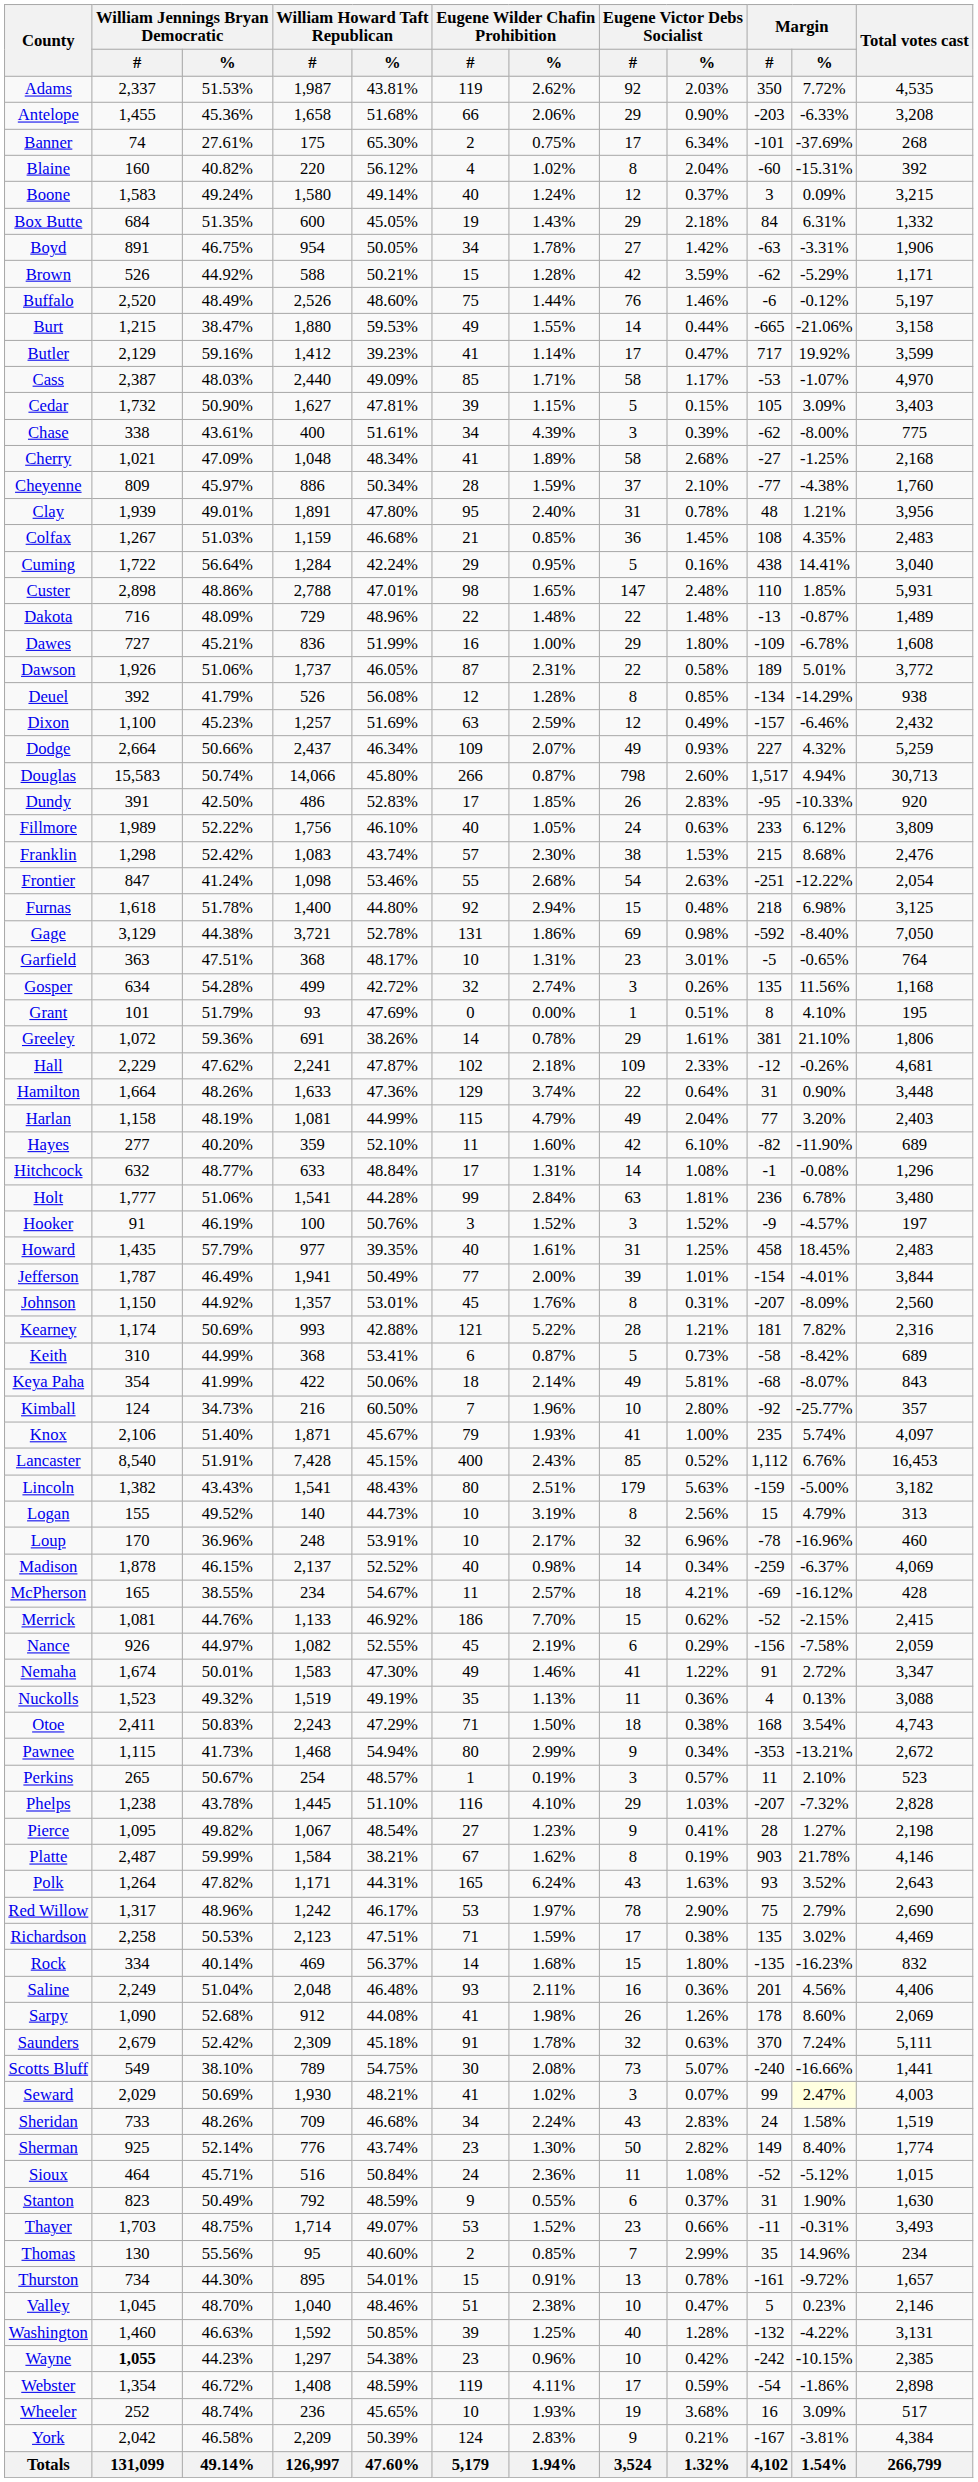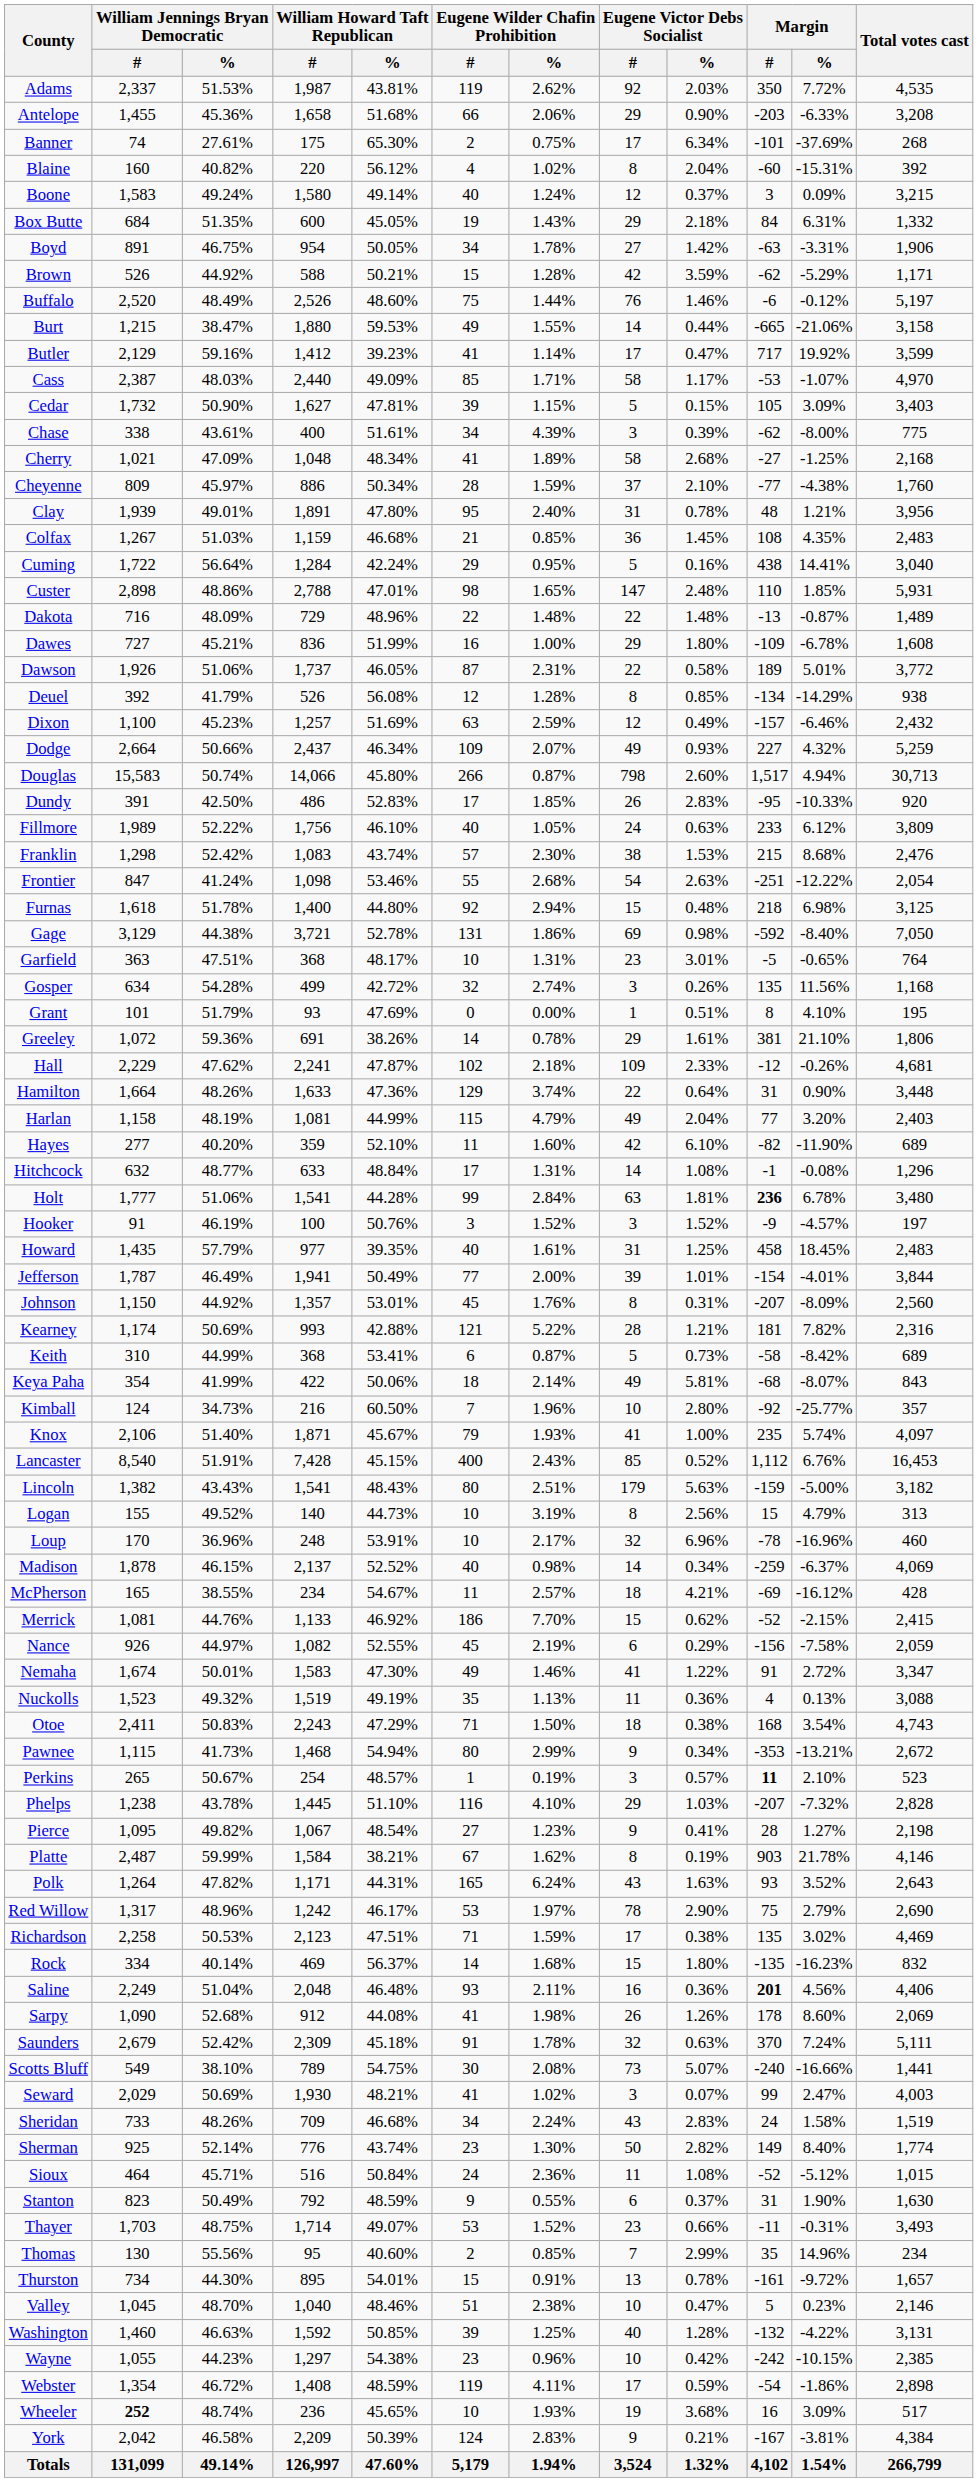(769, 1197) normal -> (769, 1197) bold
(769, 1778) normal -> (769, 1778) bold
(769, 1989) normal -> (769, 1989) bold
(824, 2094) lightyellow background -> (824, 2094) no background
(137, 2358) bold -> (137, 2358) normal
(137, 2411) normal -> (137, 2411) bold
